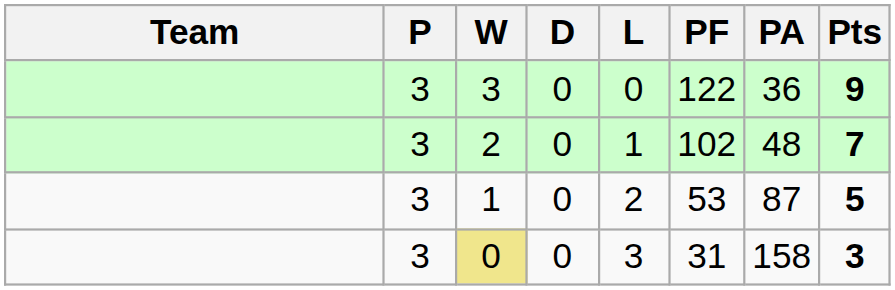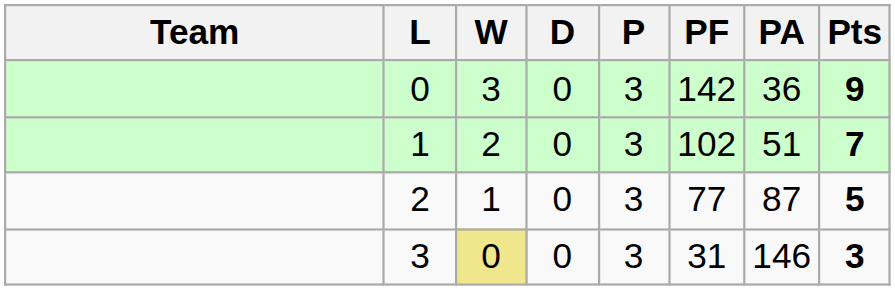columns swapped: (420, 32) <-> (634, 32)
(707, 88) 122 -> (707, 88) 142
(782, 144) 48 -> (782, 144) 51
(707, 199) 53 -> (707, 199) 77
(782, 255) 158 -> (782, 255) 146
